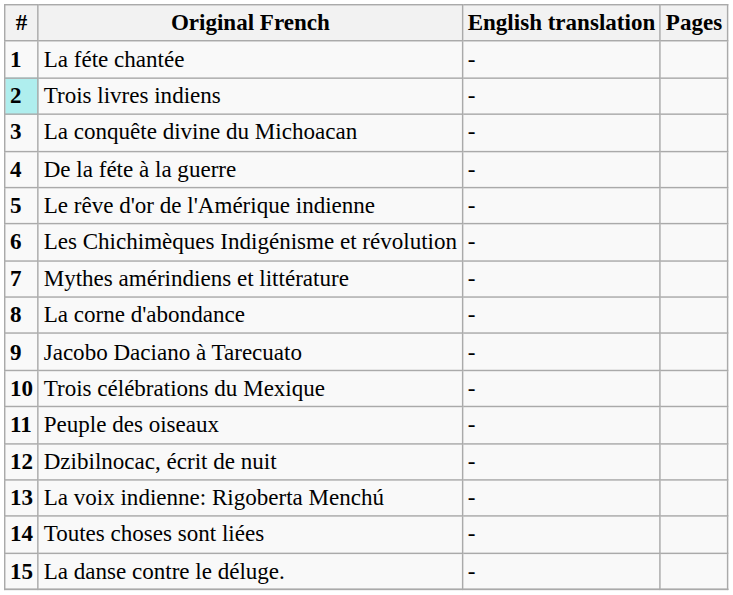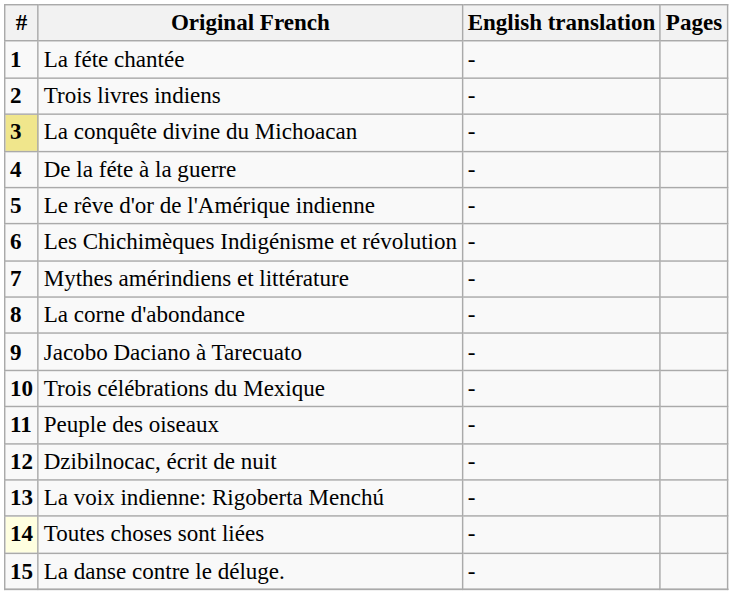(16, 95) paleturquoise background -> (16, 95) no background
(16, 132) no background -> (16, 132) khaki background
(22, 534) no background -> (22, 534) lightyellow background
